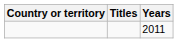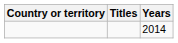(154, 30) 2011 -> (154, 30) 2014
